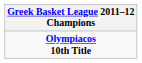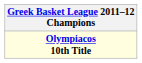(71, 44) no background -> (71, 44) lightyellow background
